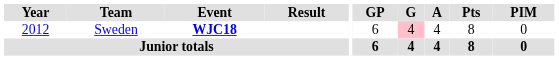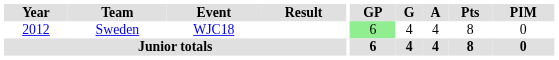(215, 29) bold -> (214, 29) normal
(375, 29) no background -> (373, 29) lightgreen background
(411, 29) pink background -> (409, 29) no background
